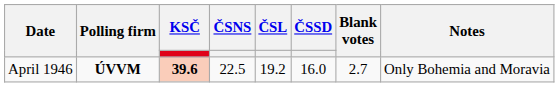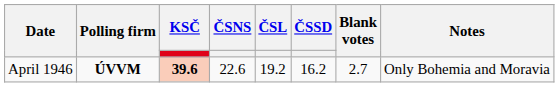(232, 69) 22.5 -> (232, 69) 22.6
(313, 69) 16.0 -> (313, 69) 16.2
